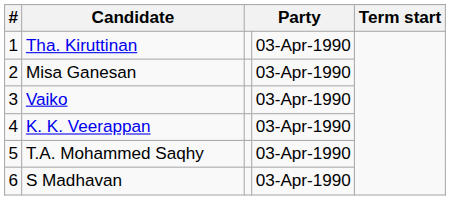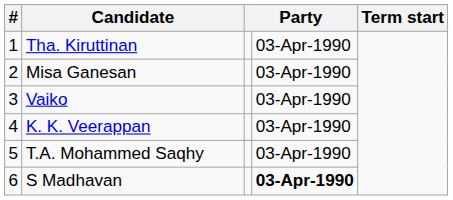(303, 180) normal -> (305, 180) bold
